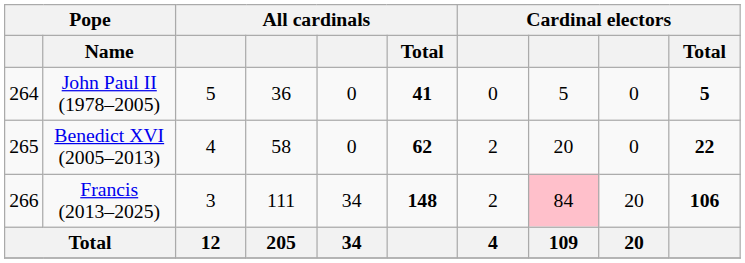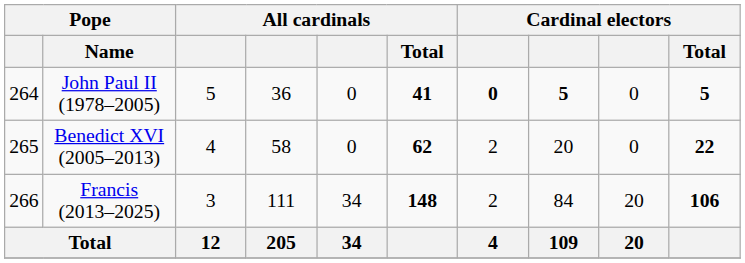(493, 93) normal -> (493, 93) bold
(563, 93) normal -> (563, 93) bold
(563, 200) pink background -> (563, 200) no background
